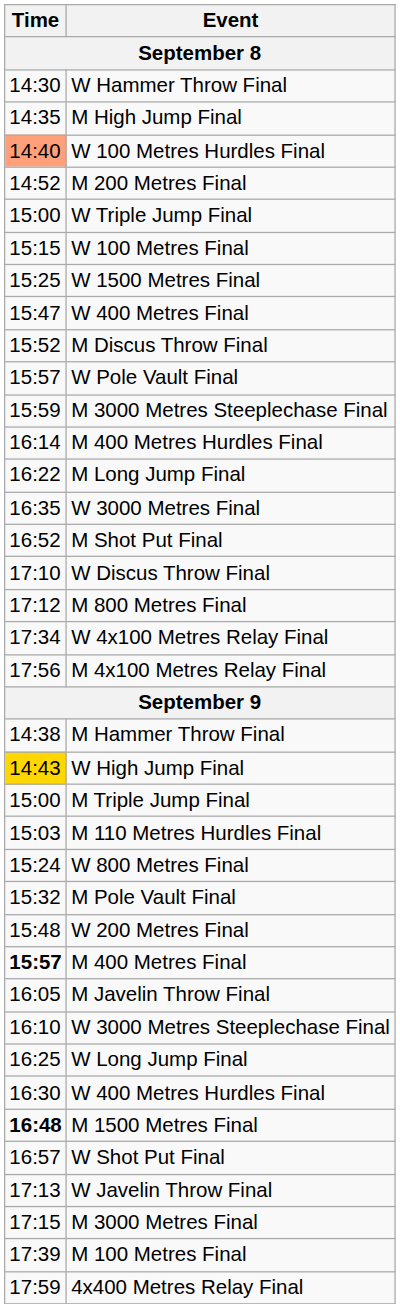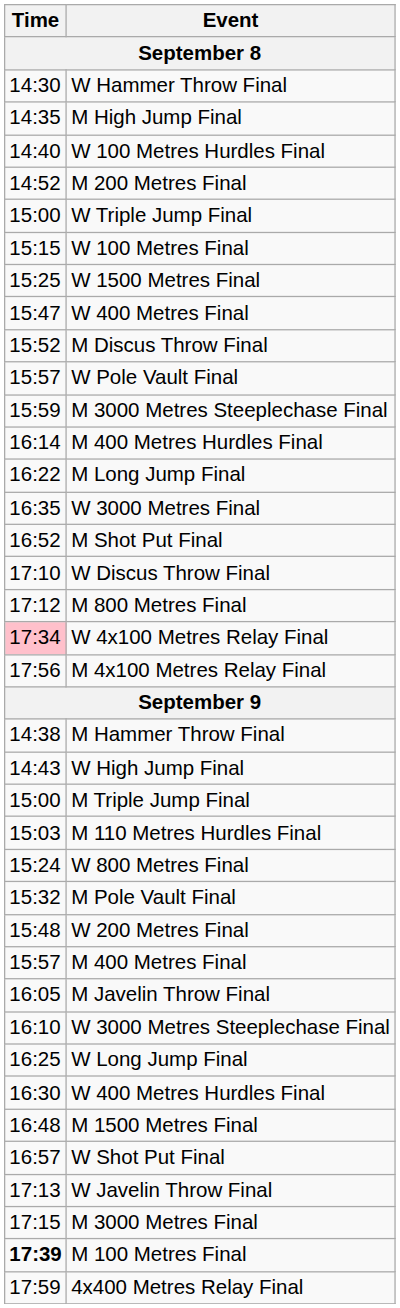(35, 150) lightsalmon background -> (35, 150) no background
(35, 637) no background -> (35, 637) pink background
(35, 767) gold background -> (35, 767) no background
(36, 962) bold -> (35, 962) normal
(36, 1125) bold -> (35, 1125) normal
(35, 1254) normal -> (36, 1254) bold
